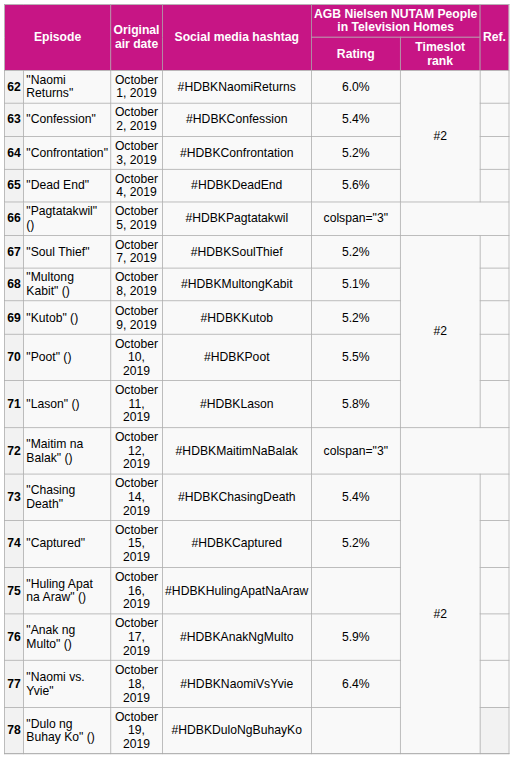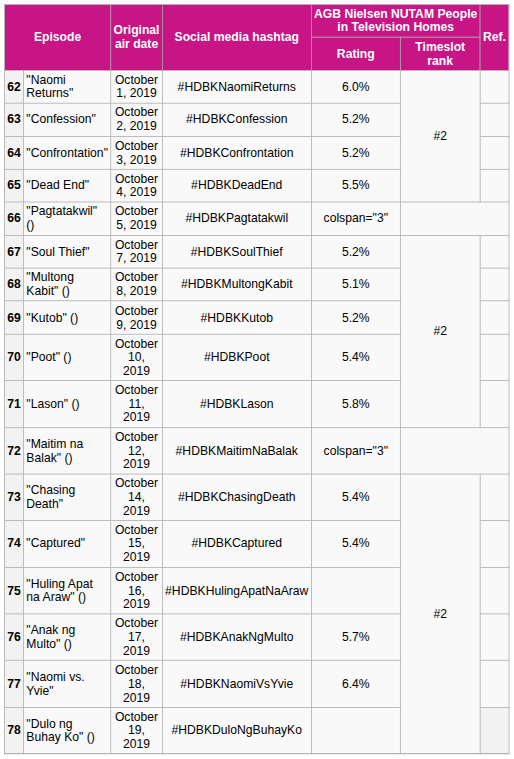(356, 119) 5.4% -> (356, 119) 5.2%
(356, 185) 5.6% -> (356, 185) 5.5%
(356, 357) 5.5% -> (356, 357) 5.4%
(356, 544) 5.2% -> (356, 544) 5.4%
(356, 637) 5.9% -> (356, 637) 5.7%
